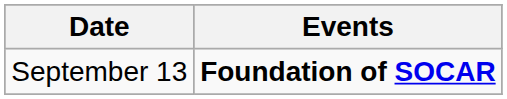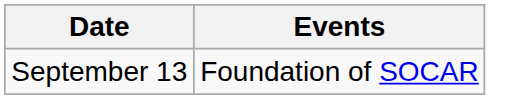(348, 71) bold -> (339, 71) normal
